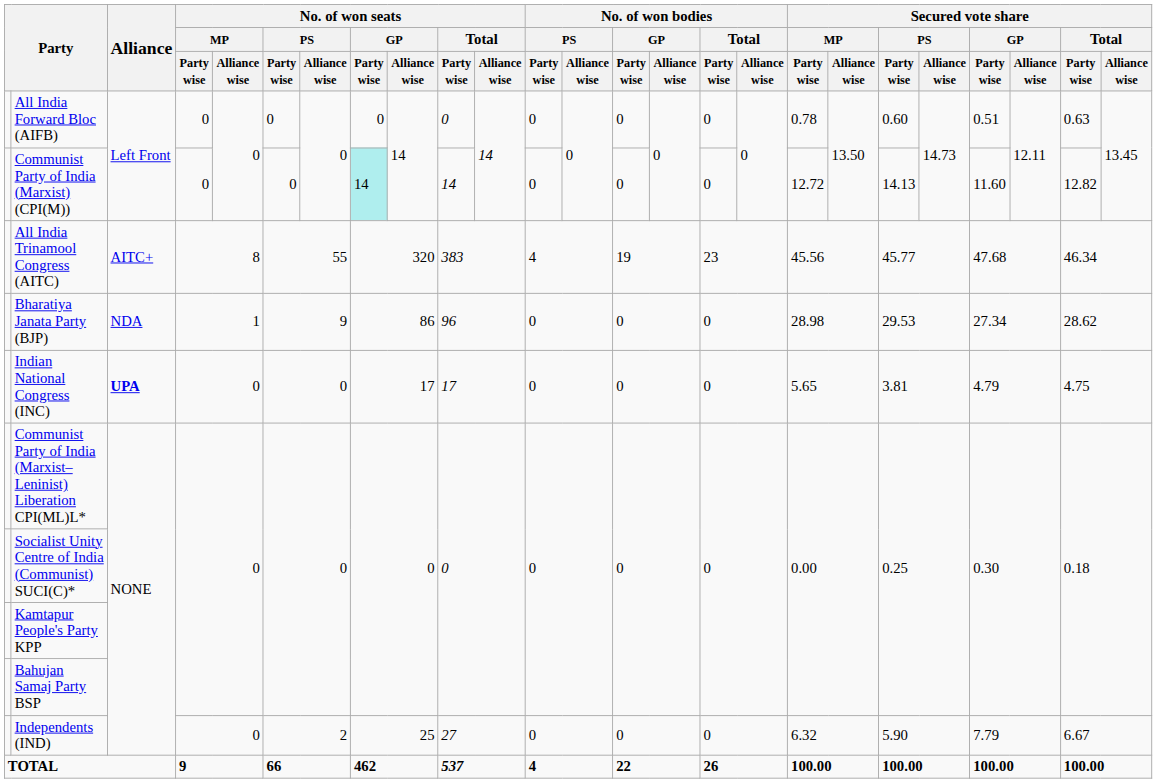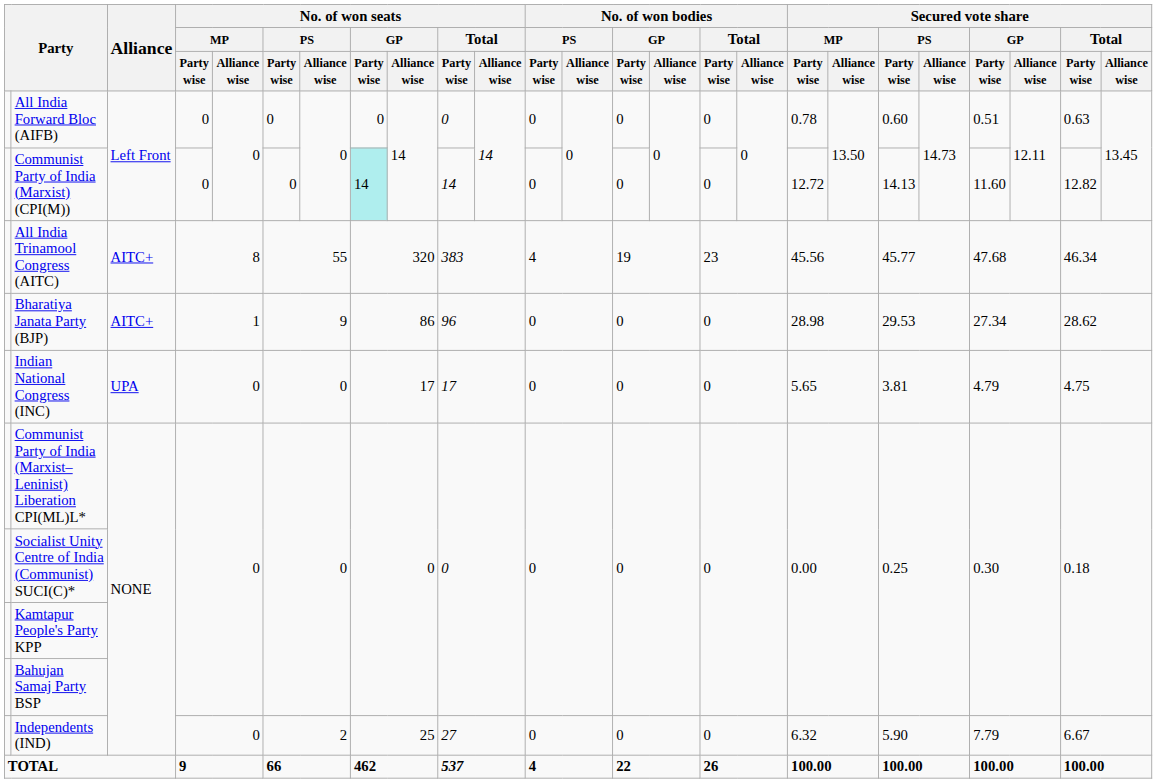(126, 321) NDA -> (132, 321) AITC+
(125, 386) bold -> (125, 386) normal
